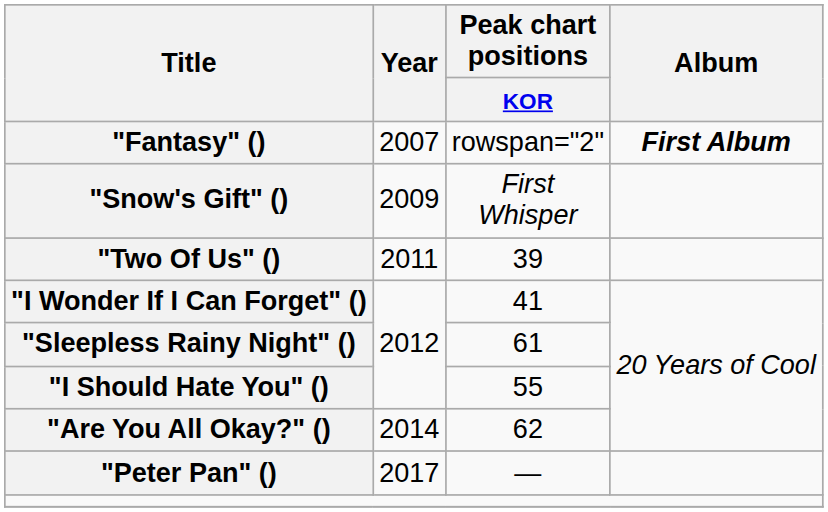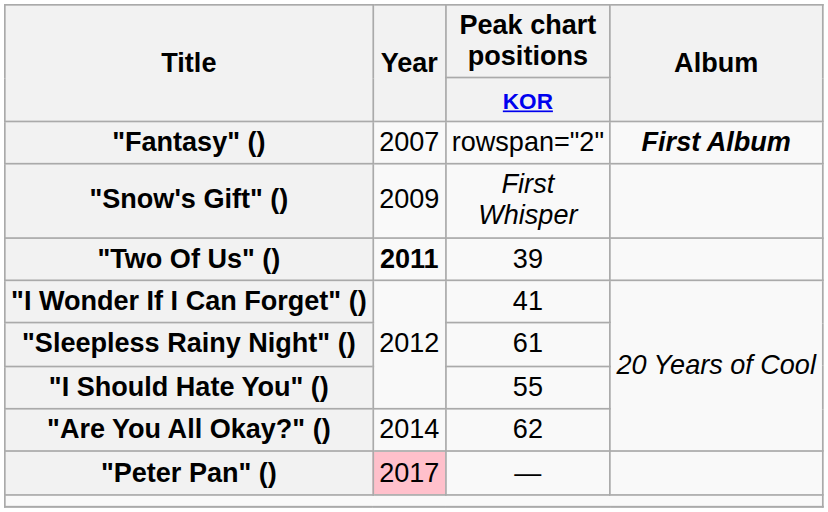(409, 258) normal -> (409, 258) bold
(409, 472) no background -> (409, 472) pink background
